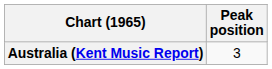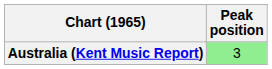(237, 53) no background -> (237, 53) lightgreen background
